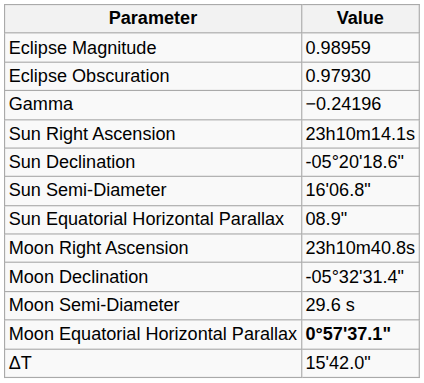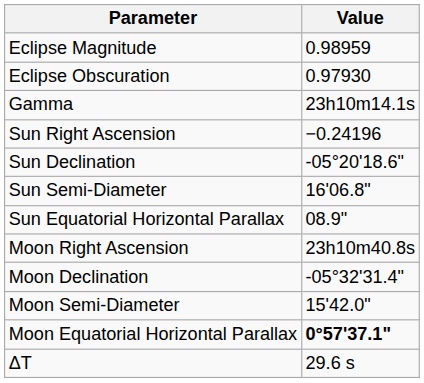(343, 104) −0.24196 -> (360, 104) 23h10m14.1s
(360, 133) 23h10m14.1s -> (343, 133) −0.24196
(330, 305) 29.6 s -> (338, 305) 15'42.0"
(338, 362) 15'42.0" -> (330, 362) 29.6 s
